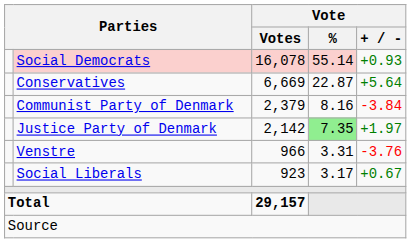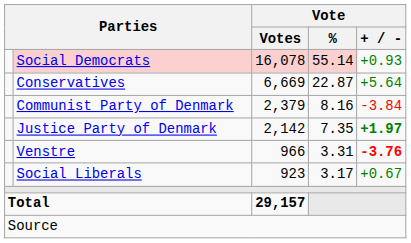(337, 129) lightgreen background -> (337, 129) no background
(381, 129) normal -> (381, 129) bold
(381, 152) normal -> (381, 152) bold
